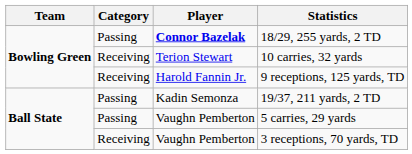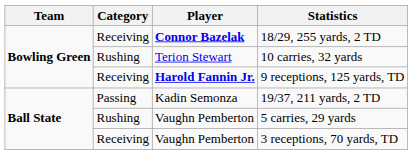(117, 36) Passing -> (123, 36) Receiving
(124, 56) Receiving -> (118, 56) Rushing
(201, 77) normal -> (205, 77) bold
(117, 118) Passing -> (118, 118) Rushing
